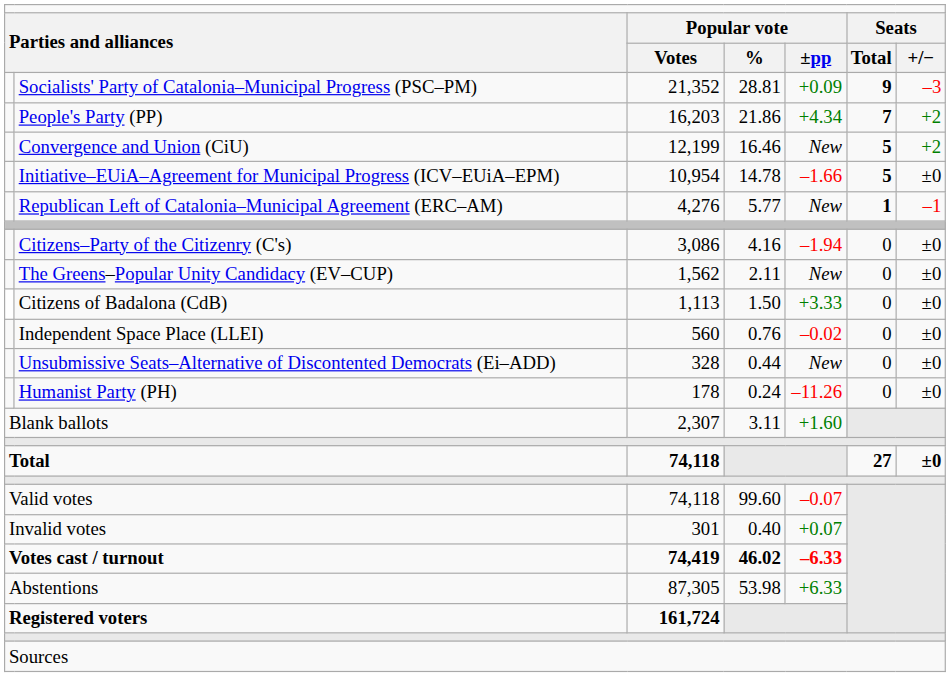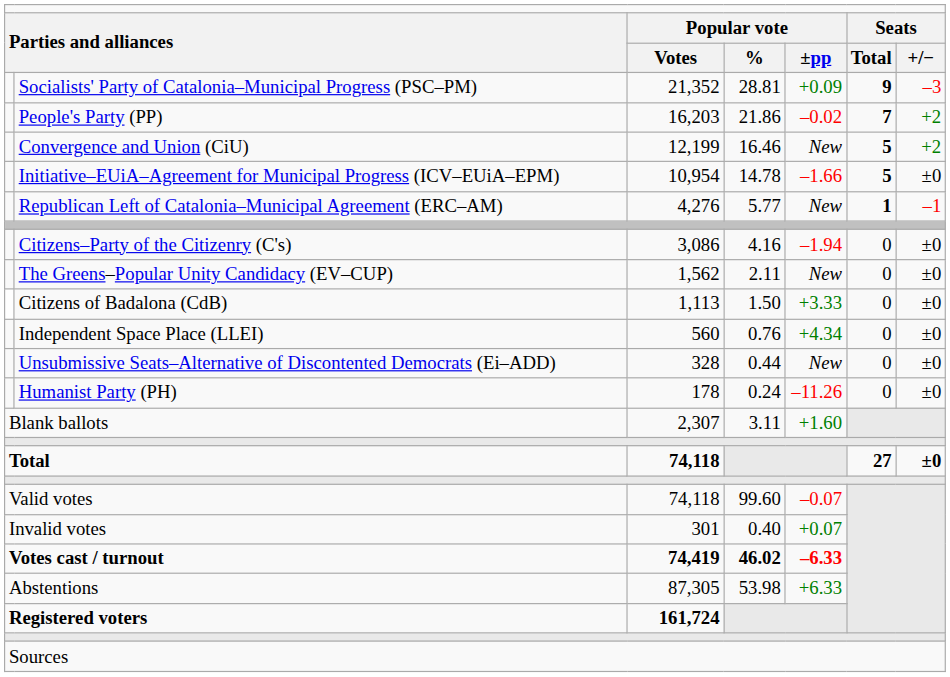(820, 117) +4.34 -> (821, 117) –0.02
(821, 333) –0.02 -> (820, 333) +4.34
